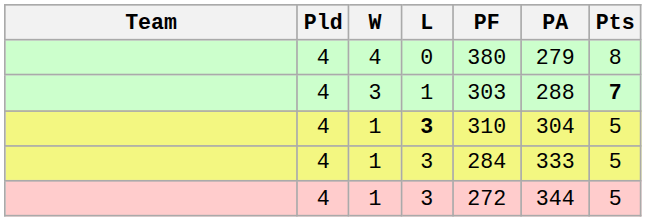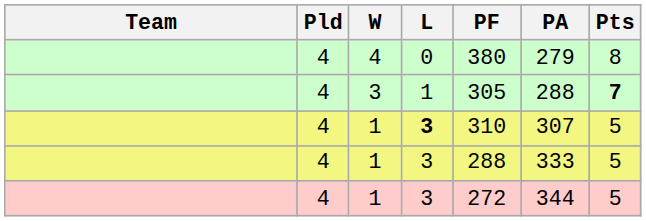(487, 93) 303 -> (487, 93) 305
(555, 128) 304 -> (555, 128) 307
(487, 163) 284 -> (487, 163) 288
